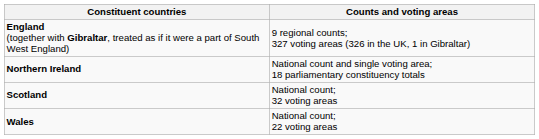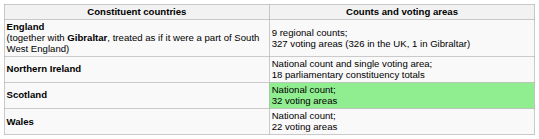(304, 95) no background -> (304, 95) lightgreen background
